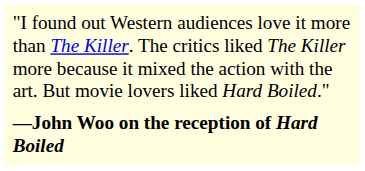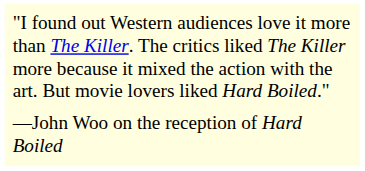(165, 134) bold -> (157, 134) normal
